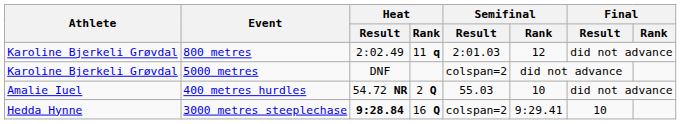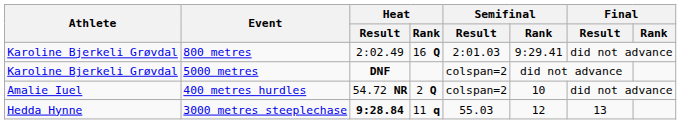(426, 52) 11 q -> (426, 52) 16 Q
(539, 52) 12 -> (539, 52) 9:29.41
(380, 71) normal -> (380, 71) bold
(476, 90) 55.03 -> (476, 90) colspan=2
(426, 109) 16 Q -> (426, 109) 11 q
(476, 109) colspan=2 -> (476, 109) 55.03
(539, 109) 9:29.41 -> (539, 109) 12
(600, 109) 10 -> (600, 109) 13
